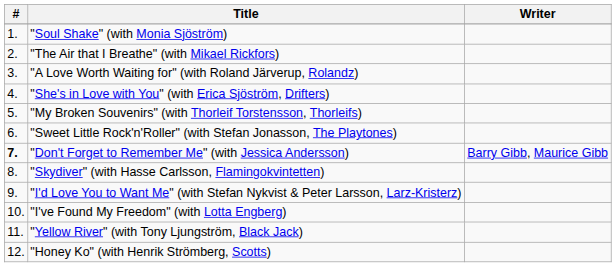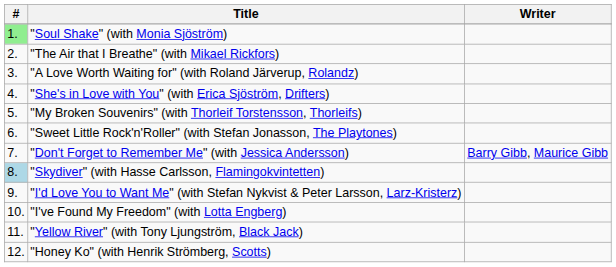(12, 34) no background -> (12, 34) lightgreen background
(12, 152) bold -> (12, 152) normal
(12, 172) no background -> (12, 172) lightblue background
